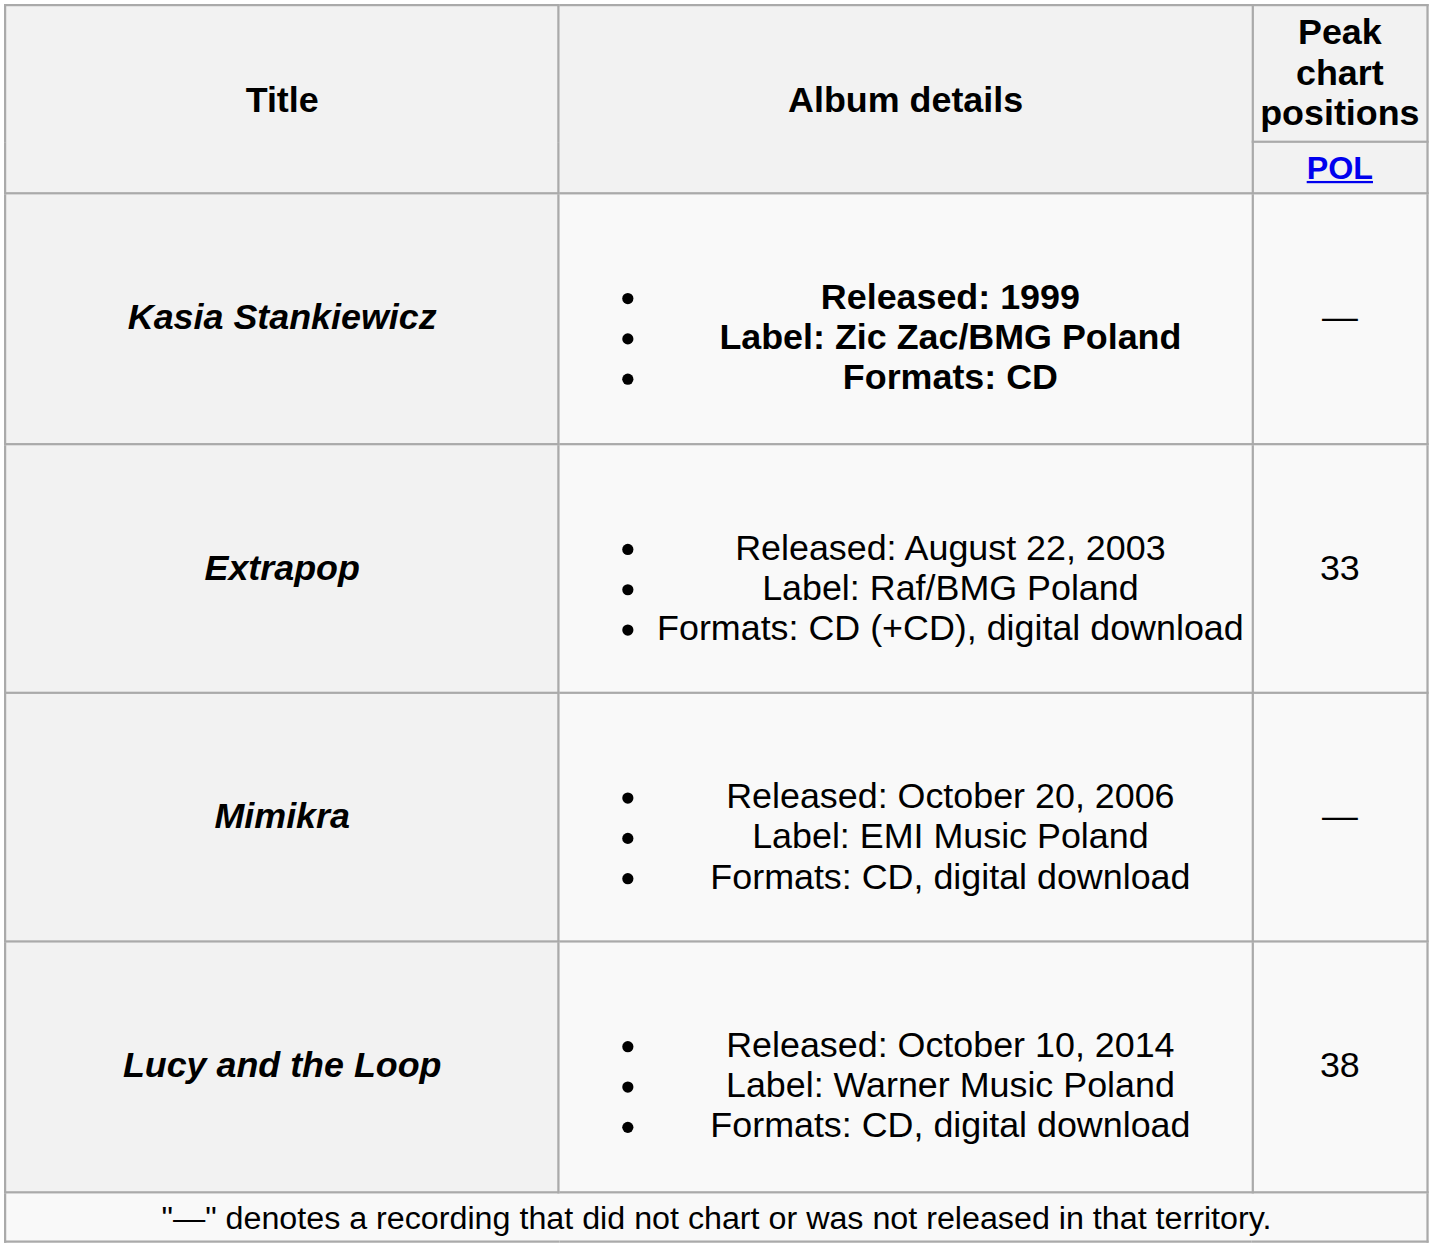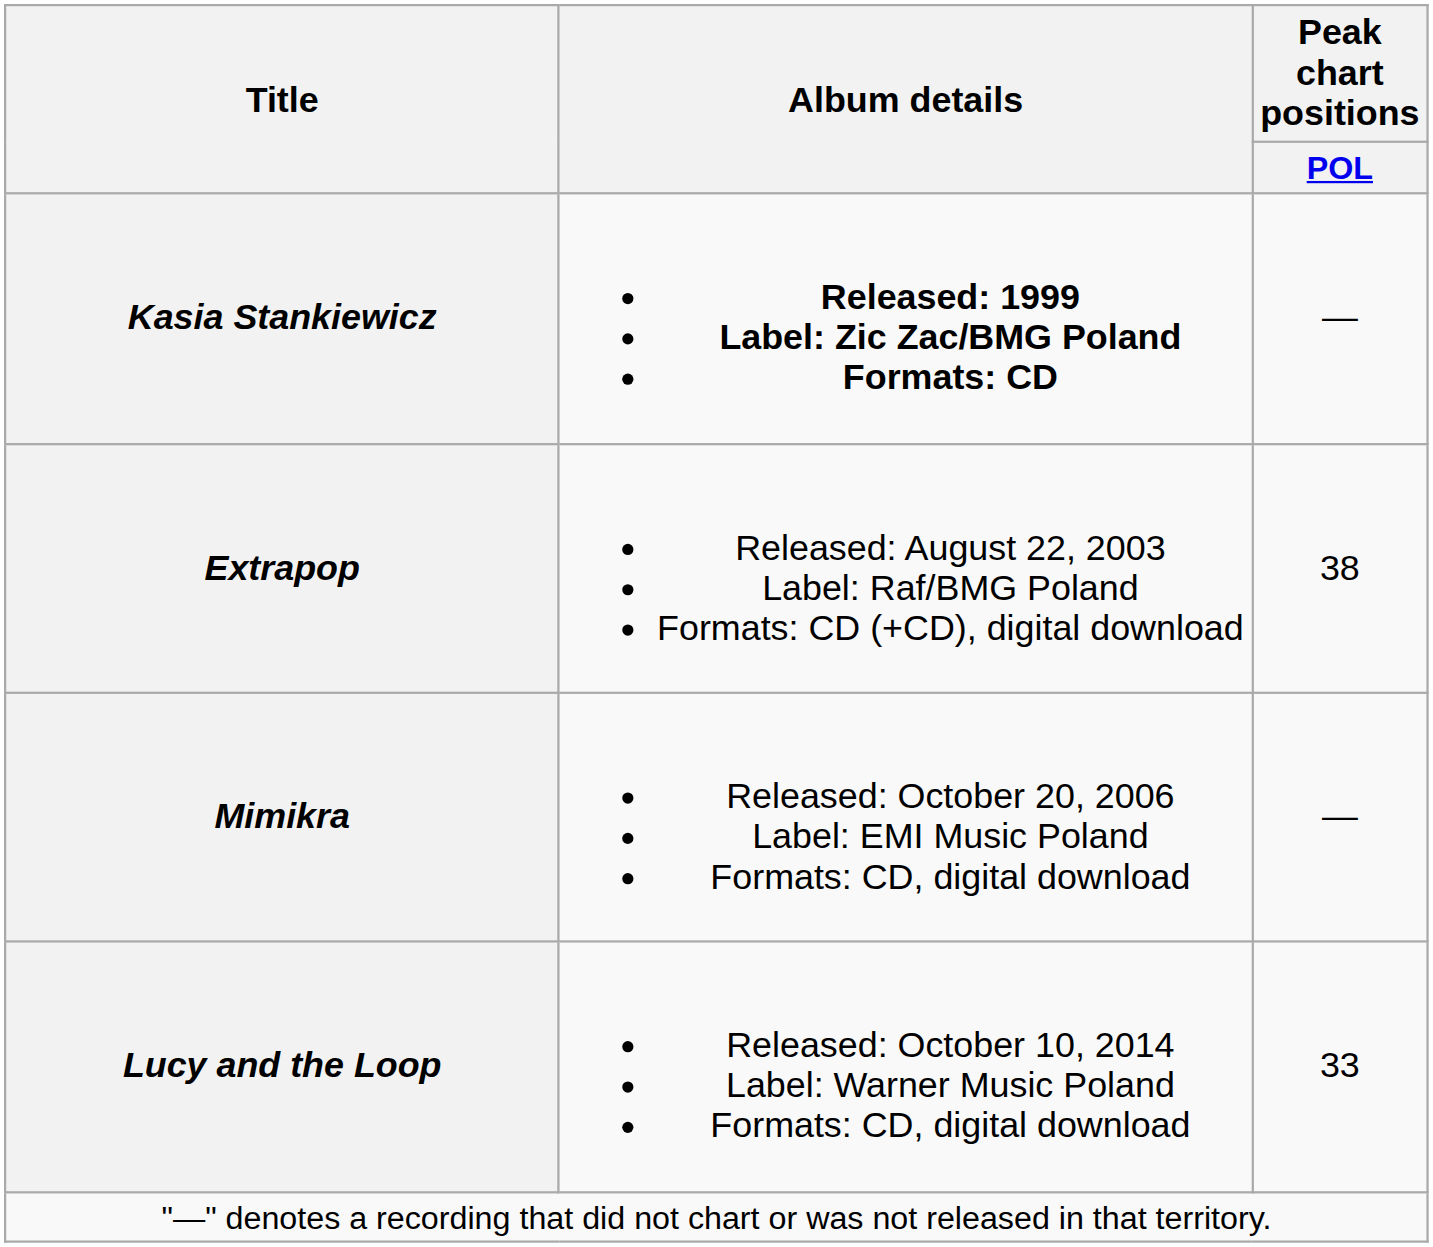(1340, 567) 33 -> (1340, 567) 38
(1340, 1066) 38 -> (1340, 1066) 33
